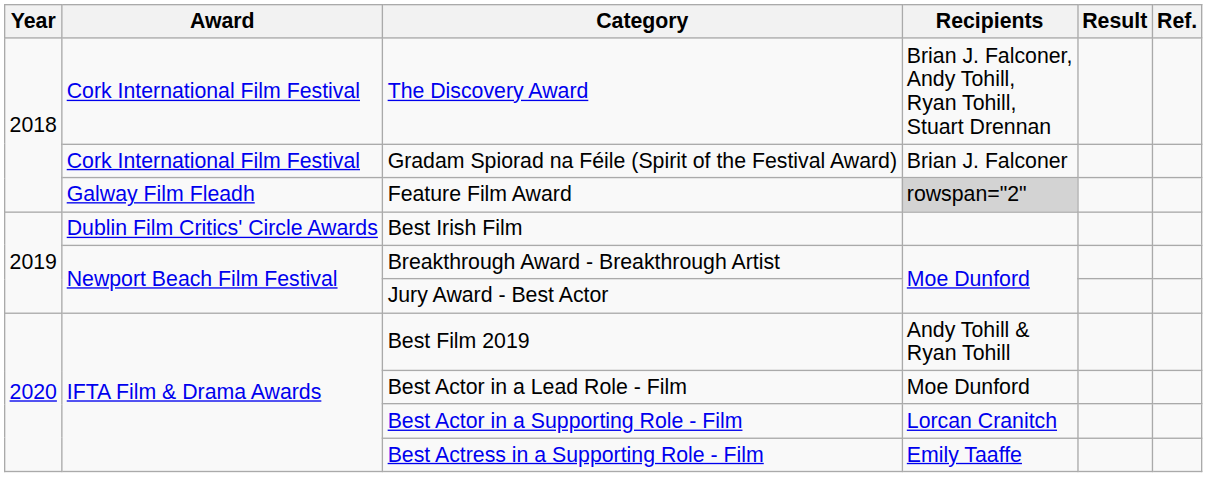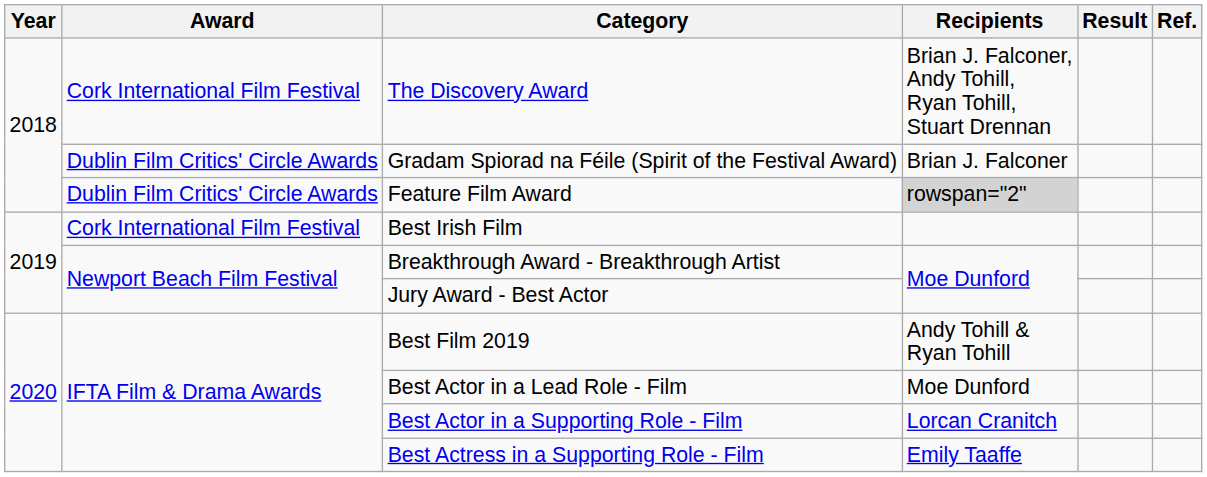(213, 160) Cork International Film Festival -> (222, 160) Dublin Film Critics' Circle Awards
(161, 194) Galway Film Fleadh -> (222, 194) Dublin Film Critics' Circle Awards
(222, 228) Dublin Film Critics' Circle Awards -> (213, 228) Cork International Film Festival
